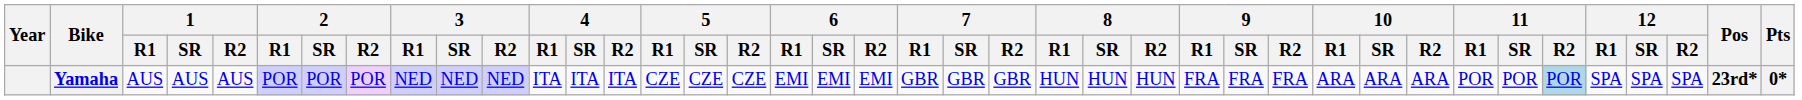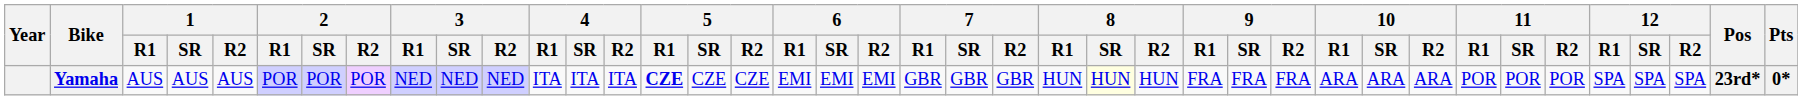(663, 80) normal -> (664, 80) bold
(1108, 80) no background -> (1111, 80) lightyellow background
(1564, 80) lightblue background -> (1567, 80) no background
